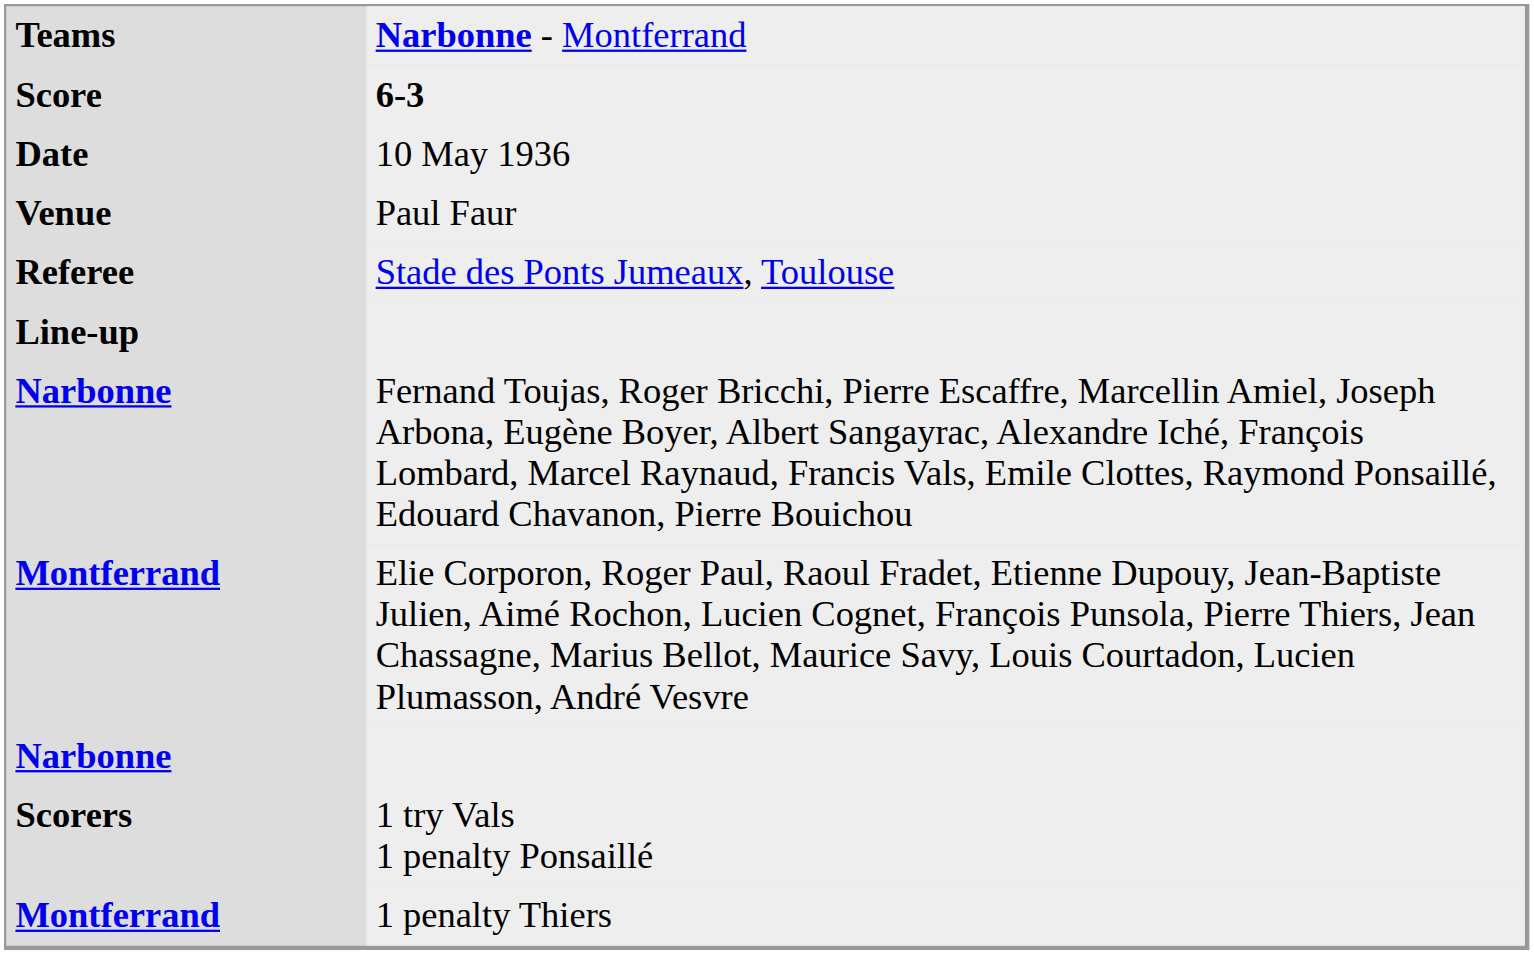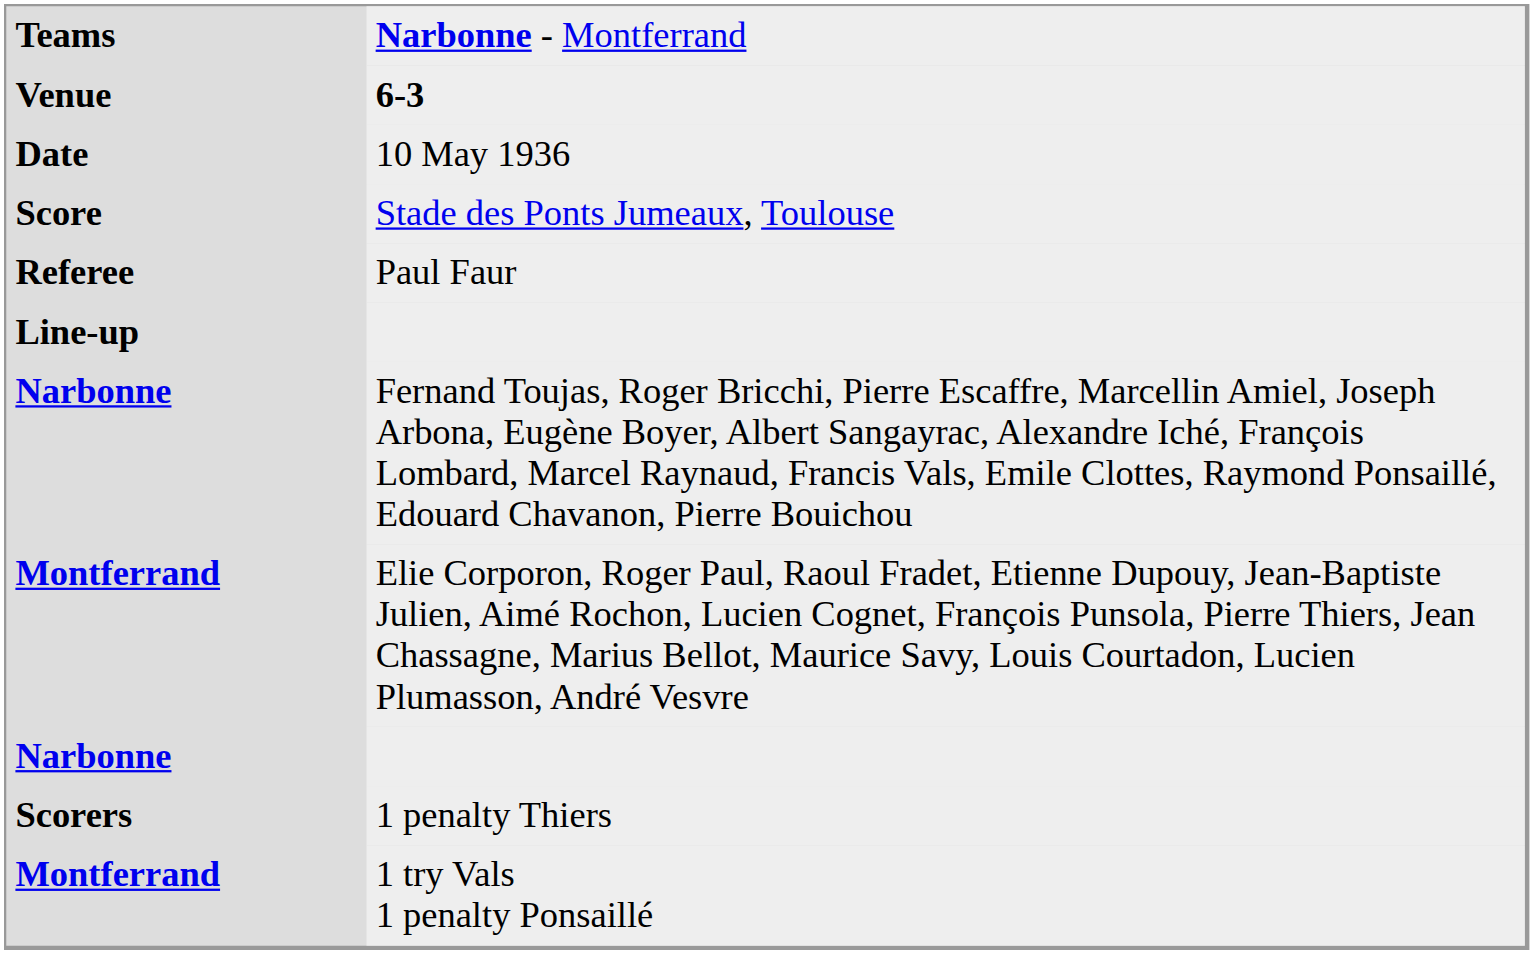(59, 94) Score -> (63, 94) Venue
(63, 213) Venue -> (59, 213) Score
(446, 213) Paul Faur -> (635, 213) Stade des Ponts Jumeaux, Toulouse
(635, 272) Stade des Ponts Jumeaux, Toulouse -> (446, 272) Paul Faur
(514, 835) 1 try Vals 1 penalty Ponsaillé -> (494, 815) 1 penalty Thiers
(494, 915) 1 penalty Thiers -> (514, 894) 1 try Vals 1 penalty Ponsaillé
